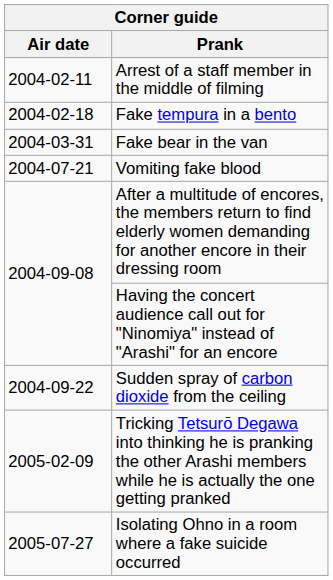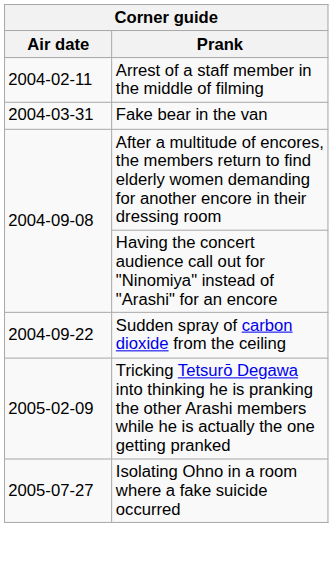- row: (206, 115)
- row: (188, 168)
